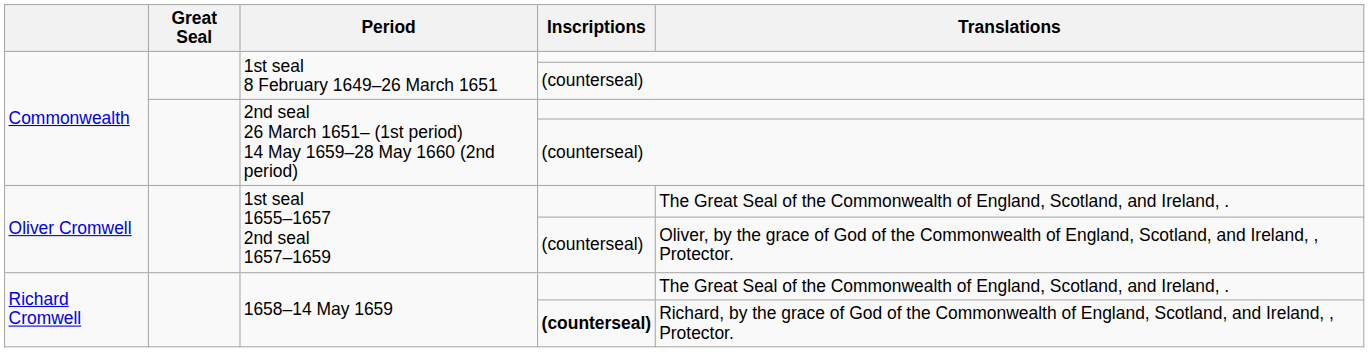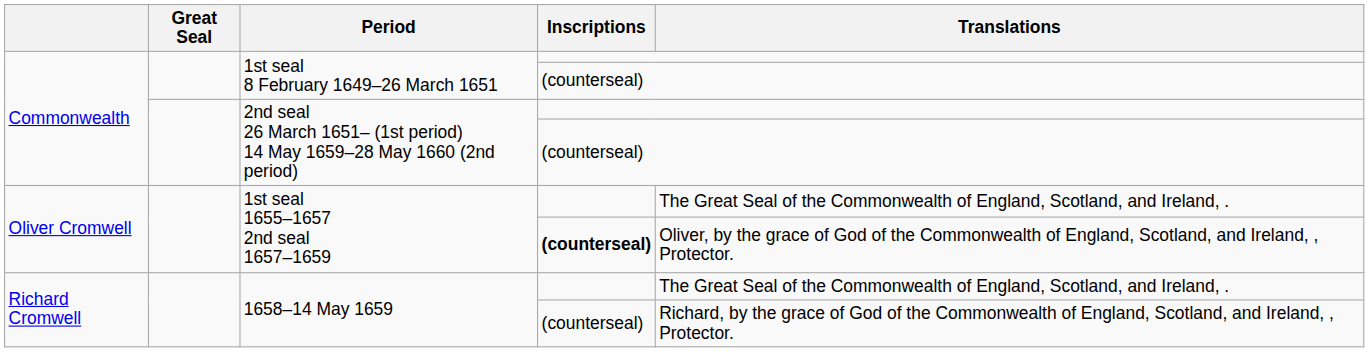(592, 244) normal -> (596, 244) bold
(596, 323) bold -> (592, 323) normal
